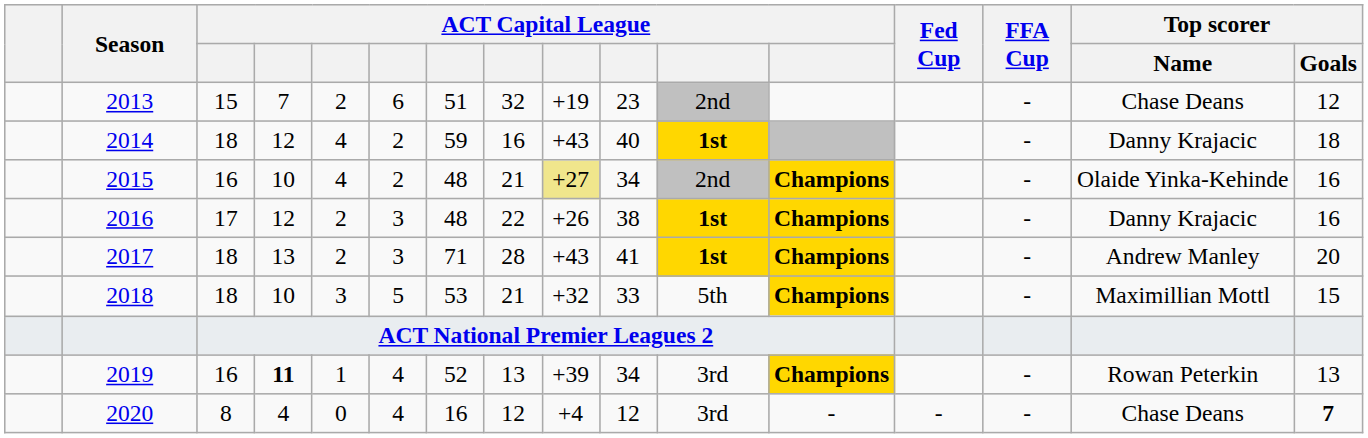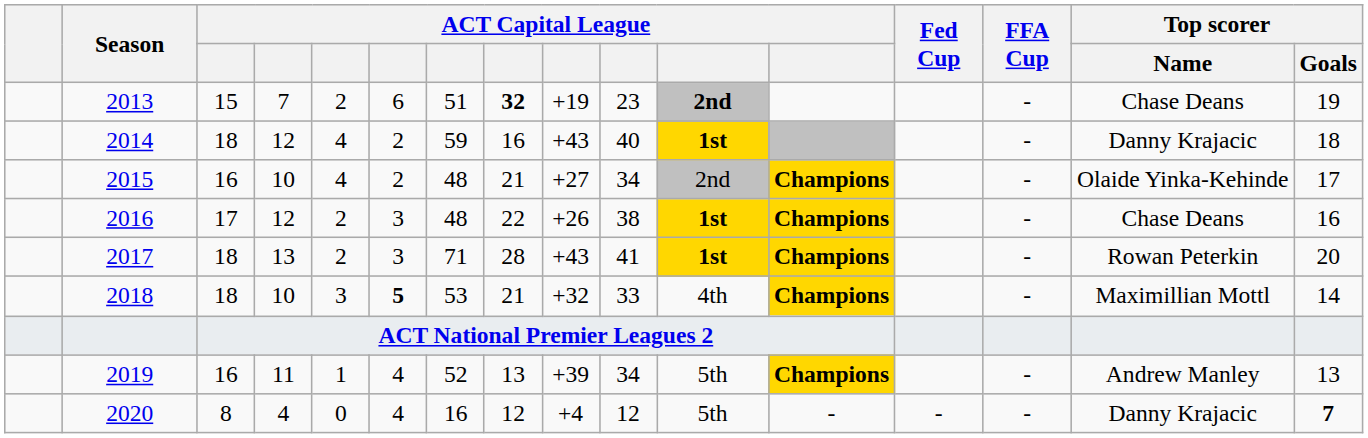(513, 101) normal -> (513, 101) bold
(713, 101) normal -> (713, 101) bold
(1328, 101) 12 -> (1328, 101) 19
(571, 179) khaki background -> (571, 179) no background
(1328, 179) 16 -> (1328, 179) 17
(1183, 218) Danny Krajacic -> (1183, 218) Chase Deans
(1183, 257) Andrew Manley -> (1183, 257) Rowan Peterkin
(398, 296) normal -> (398, 296) bold
(713, 296) 5th -> (713, 296) 4th
(1328, 296) 15 -> (1328, 296) 14
(283, 373) bold -> (283, 373) normal
(713, 373) 3rd -> (713, 373) 5th
(1183, 373) Rowan Peterkin -> (1183, 373) Andrew Manley
(713, 412) 3rd -> (713, 412) 5th
(1183, 412) Chase Deans -> (1183, 412) Danny Krajacic
